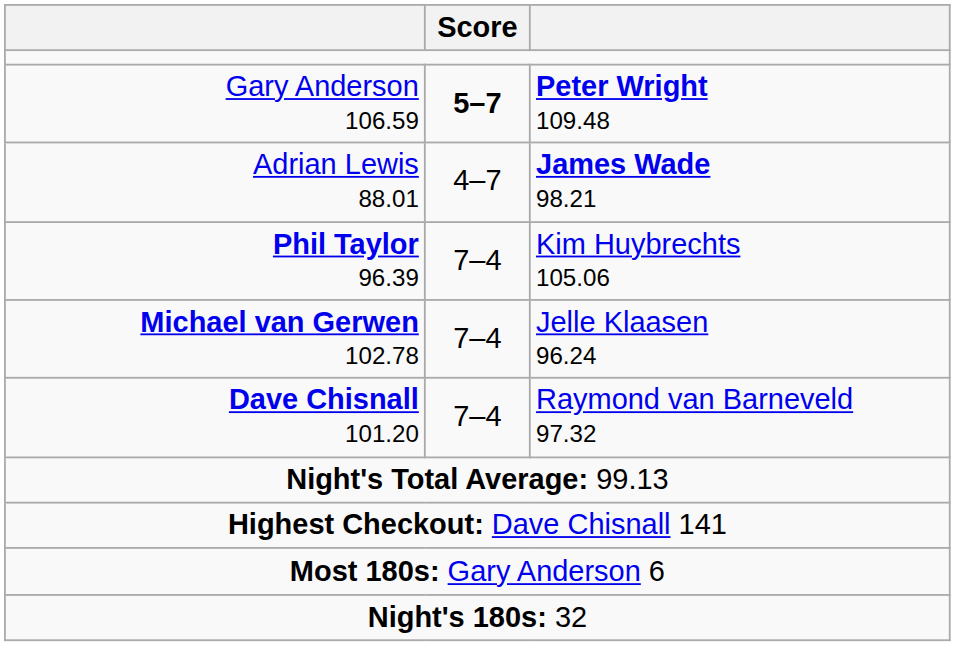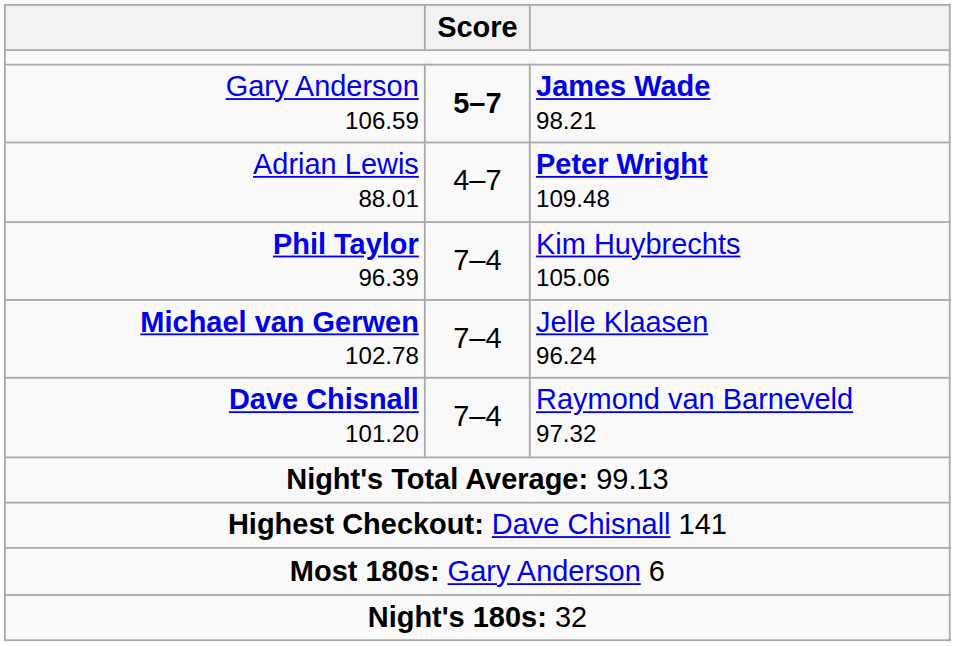(622, 103) Peter Wright 109.48 -> (623, 103) James Wade 98.21
(623, 181) James Wade 98.21 -> (622, 181) Peter Wright 109.48
